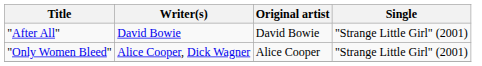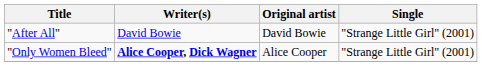(184, 52) normal -> (187, 52) bold
